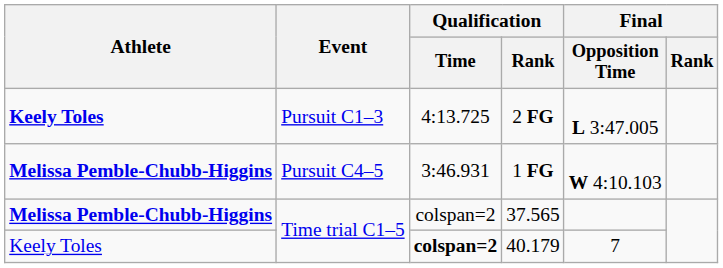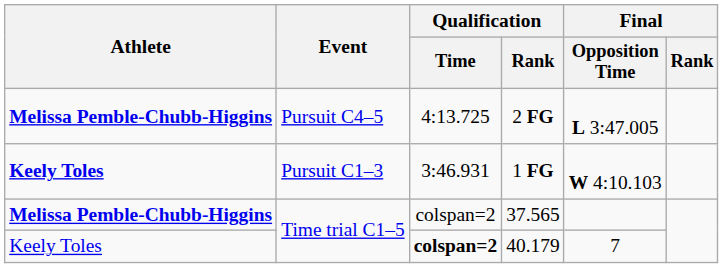(56, 116) Keely Toles -> (141, 116) Melissa Pemble-Chubb-Higgins
(332, 116) Pursuit C1–3 -> (332, 116) Pursuit C4–5
(141, 171) Melissa Pemble-Chubb-Higgins -> (56, 171) Keely Toles
(332, 171) Pursuit C4–5 -> (332, 171) Pursuit C1–3
